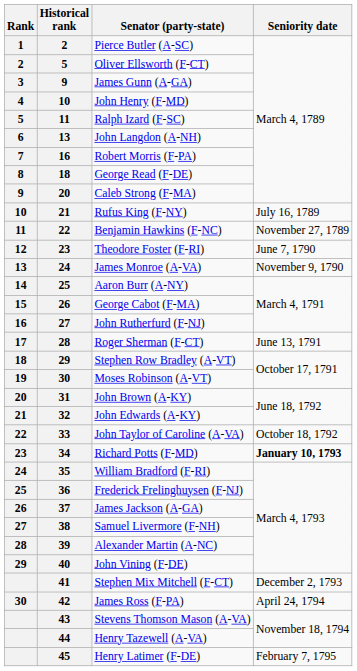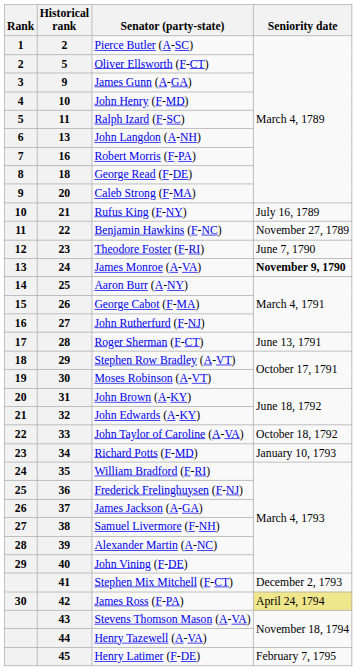(300, 267) normal -> (301, 267) bold
(299, 452) bold -> (296, 452) normal
(290, 601) no background -> (290, 601) khaki background
